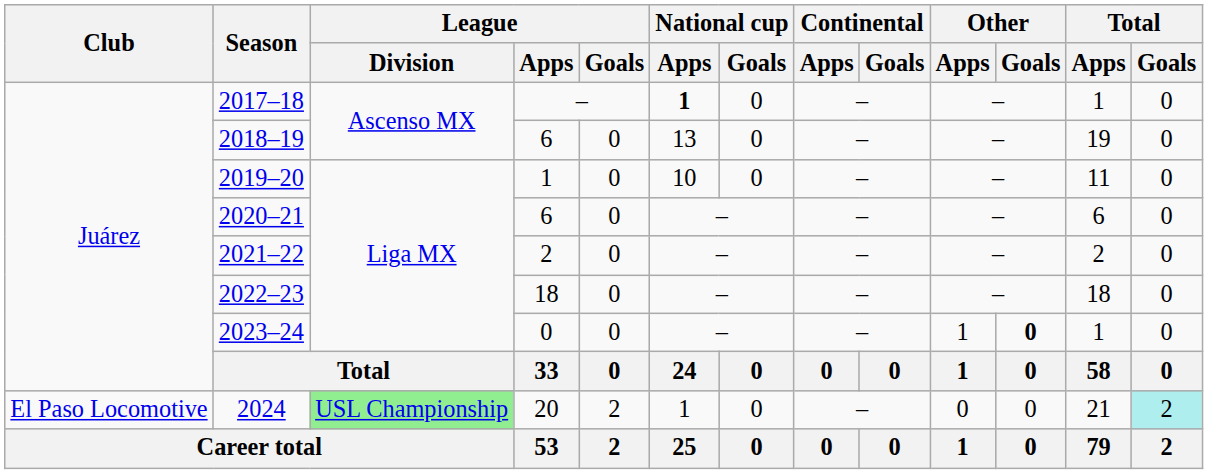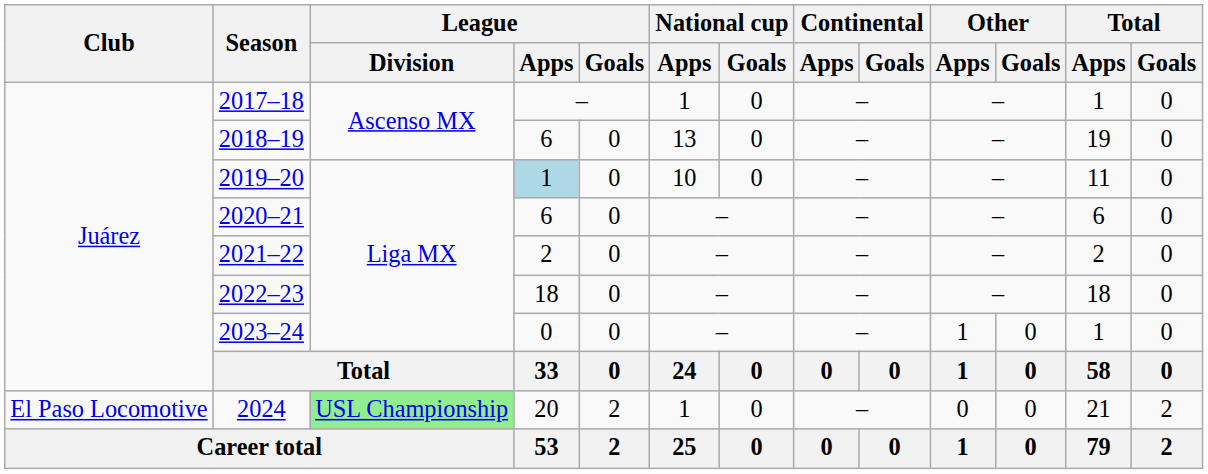(684, 100) bold -> (684, 100) normal
(546, 178) no background -> (546, 178) lightblue background
(1031, 332) bold -> (1031, 332) normal
(1167, 409) paleturquoise background -> (1167, 409) no background
